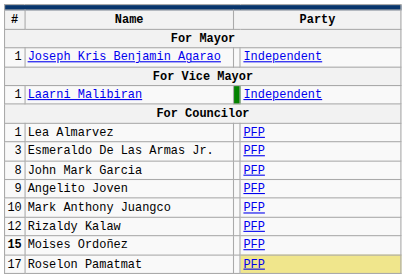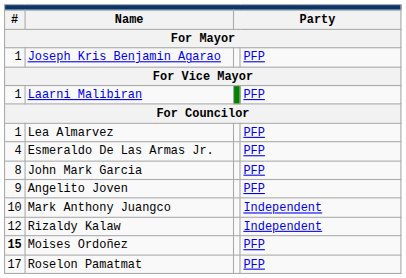(283, 57) Independent -> (254, 57) PFP
(283, 95) Independent -> (254, 95) PFP
(18, 151) 3 -> (18, 151) 4
(254, 208) PFP -> (283, 208) Independent
(254, 227) PFP -> (283, 227) Independent
(254, 264) khaki background -> (254, 264) no background
